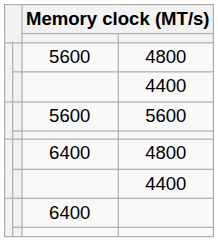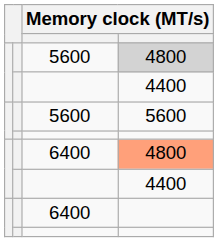(166, 57) no background -> (166, 57) lightgrey background
(166, 154) no background -> (166, 154) lightsalmon background
